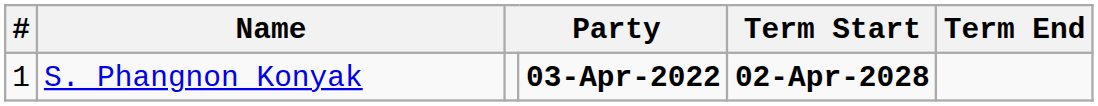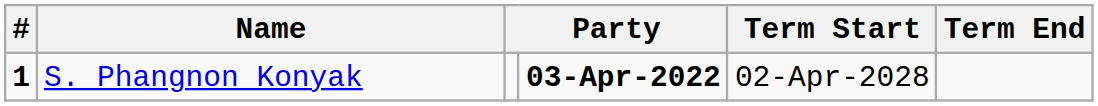(21, 77) normal -> (21, 77) bold
(832, 77) bold -> (832, 77) normal
